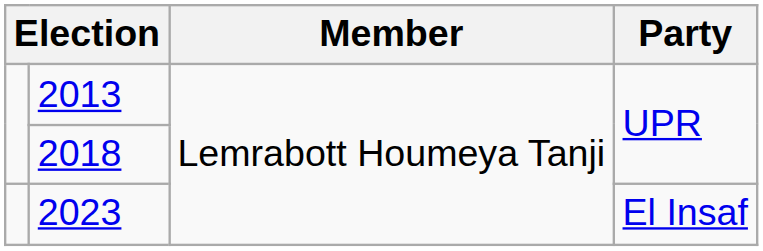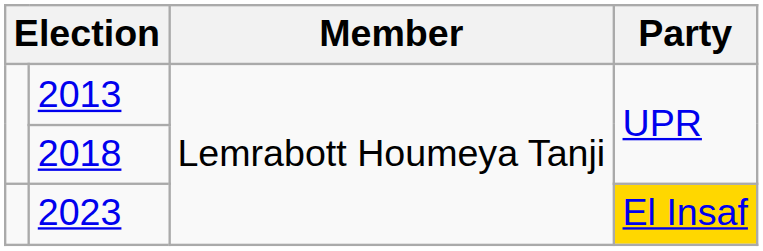(685, 213) no background -> (685, 213) gold background
